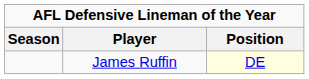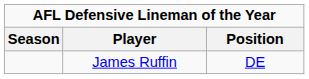(255, 62) lightyellow background -> (255, 62) no background
